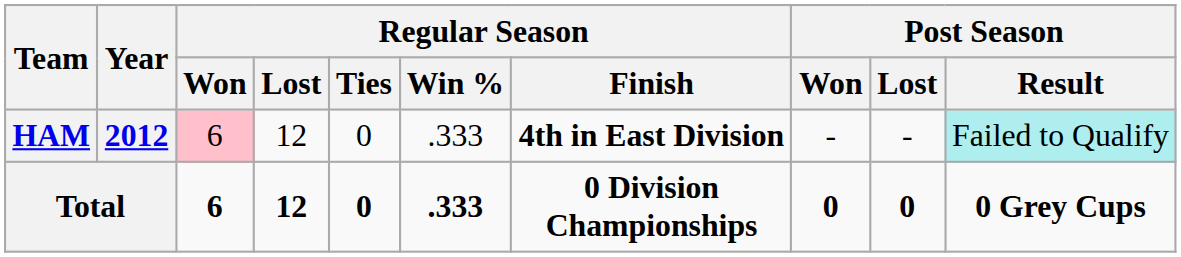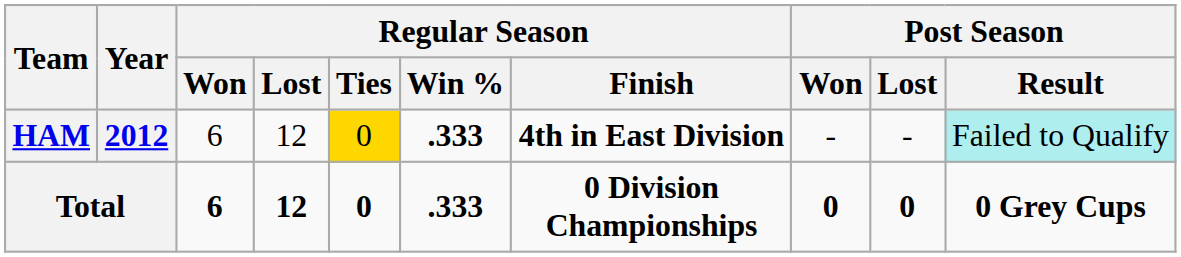(215, 135) pink background -> (215, 135) no background
(364, 135) no background -> (364, 135) gold background
(455, 135) normal -> (455, 135) bold
